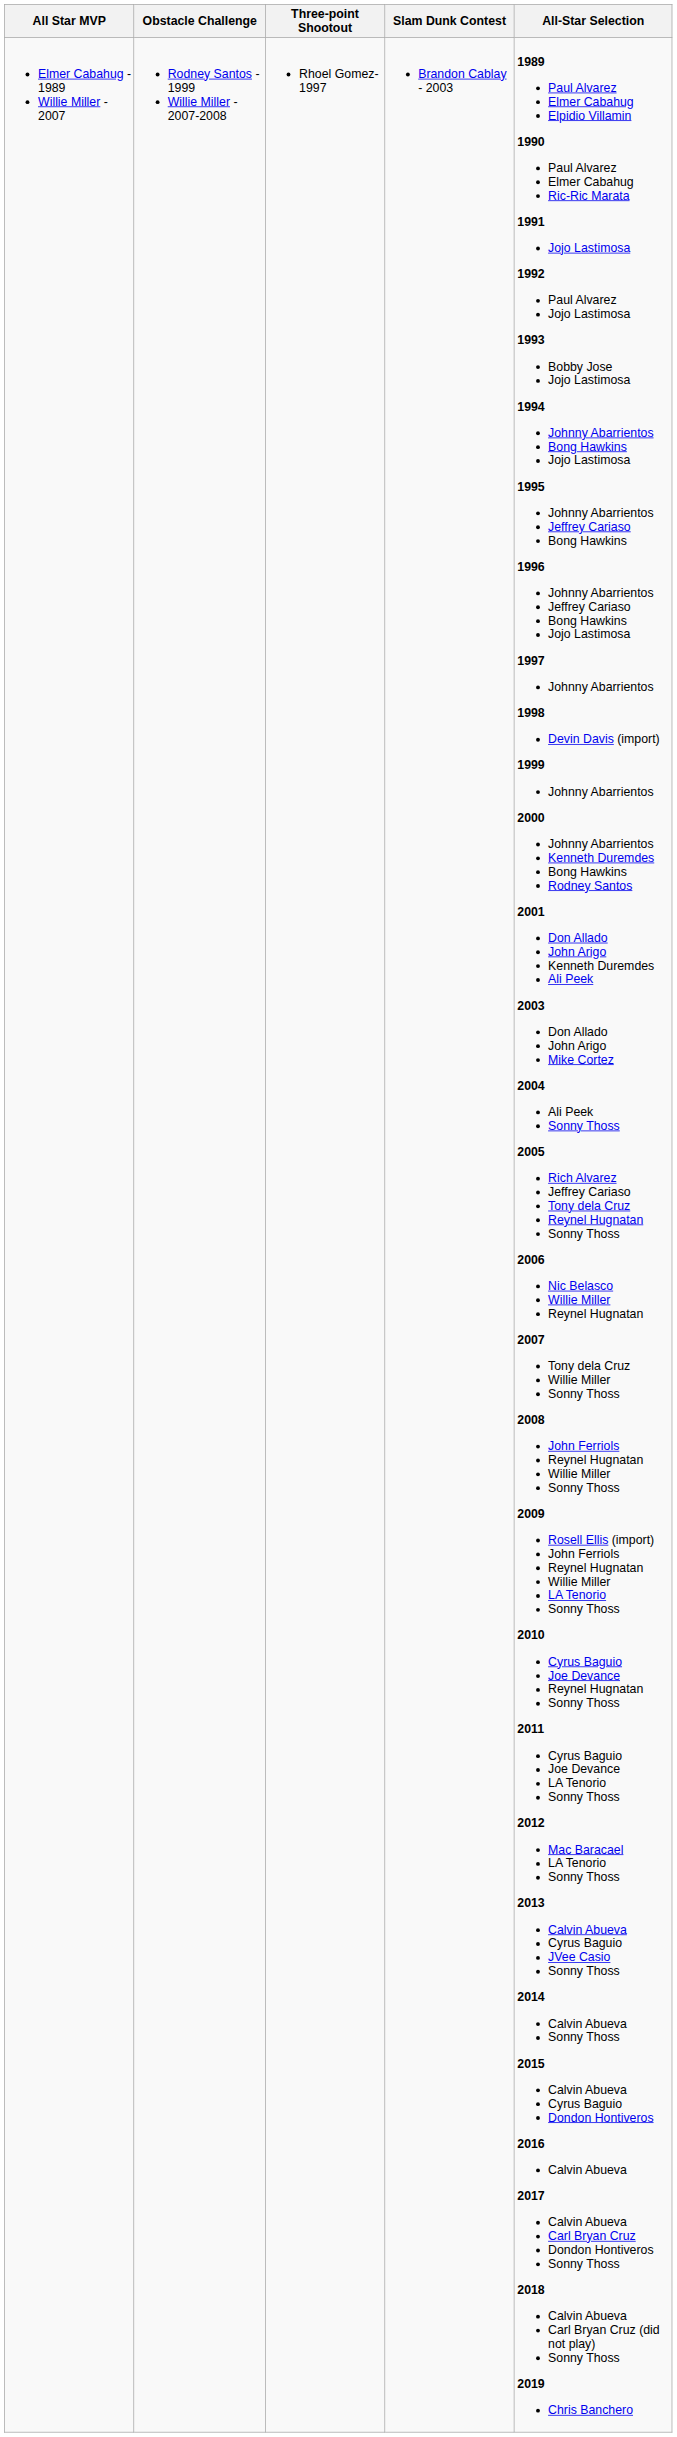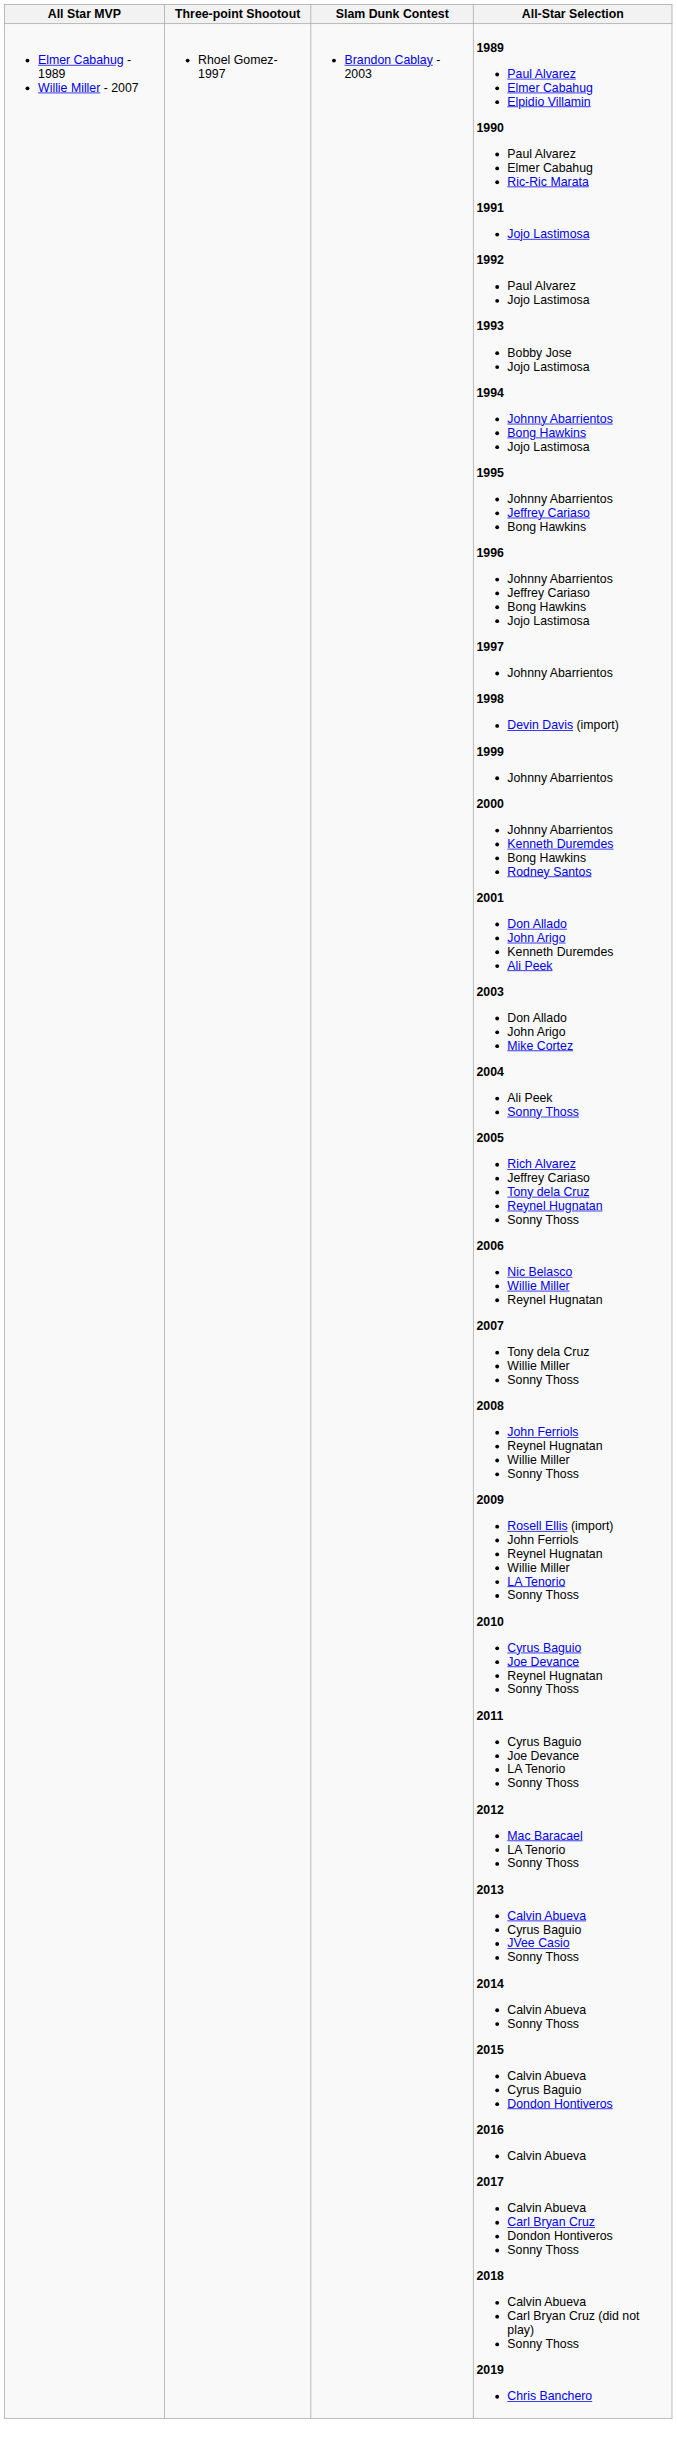- column: (200, 21)
